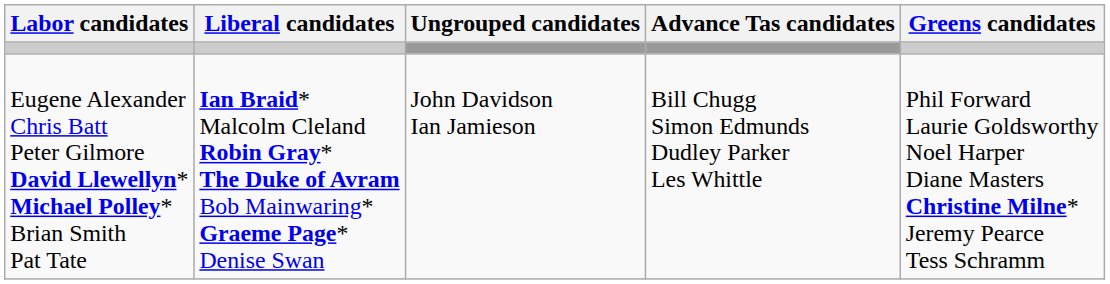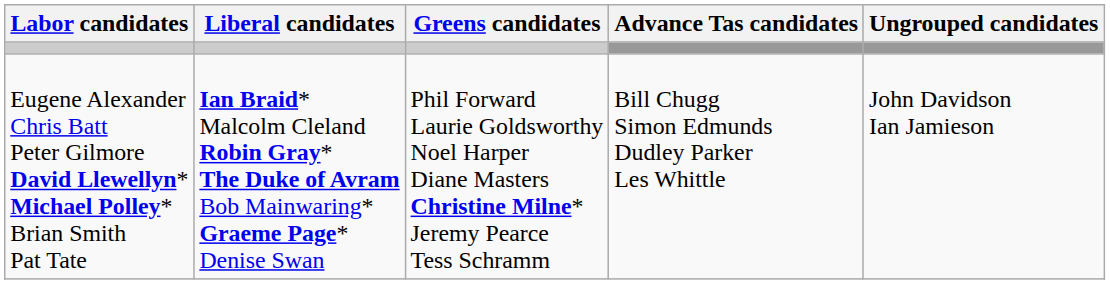columns swapped: (1002, 23) <-> (525, 23)
